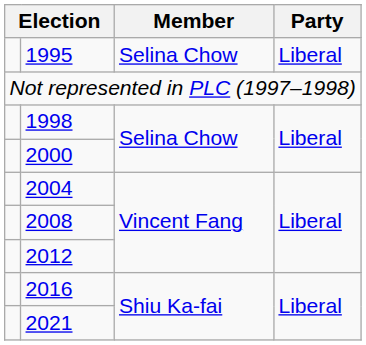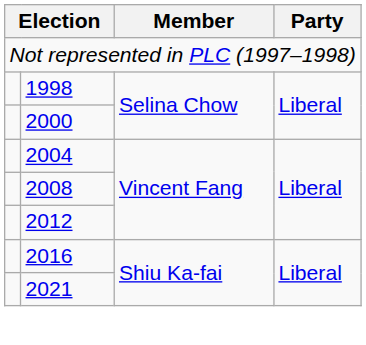- row: (49, 54)
